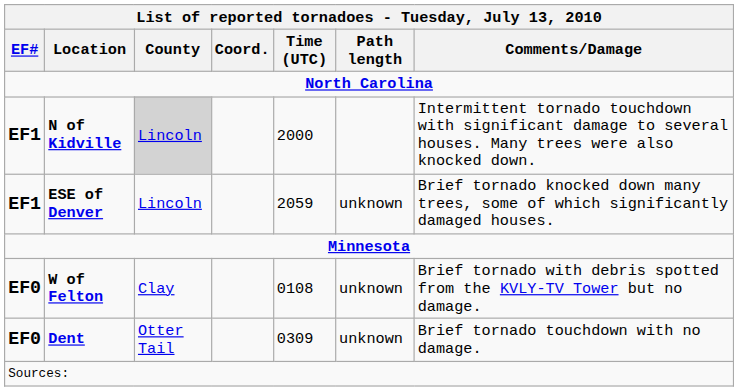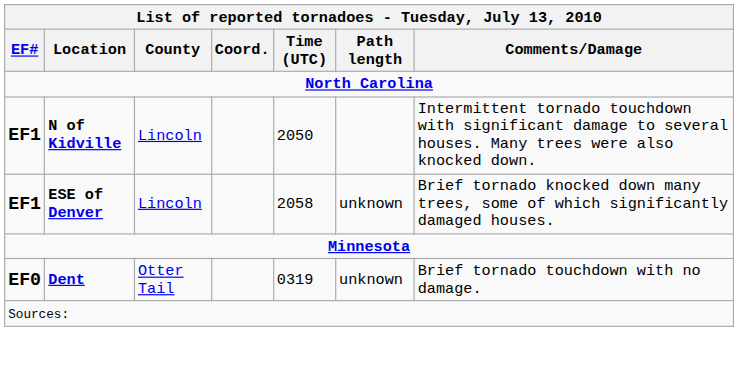(170, 135) lightgrey background -> (170, 135) no background
(295, 135) 2000 -> (295, 135) 2050
(295, 204) 2059 -> (295, 204) 2058
- row: (76, 289)
(295, 340) 0309 -> (295, 280) 0319
